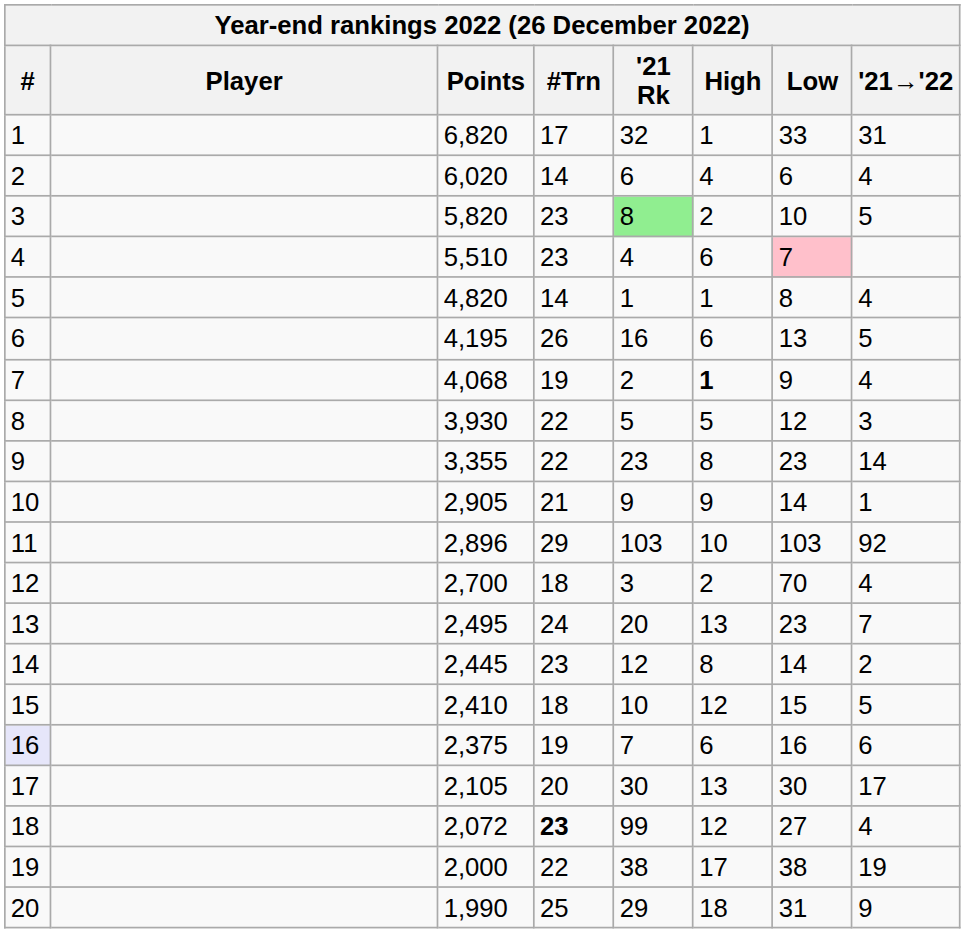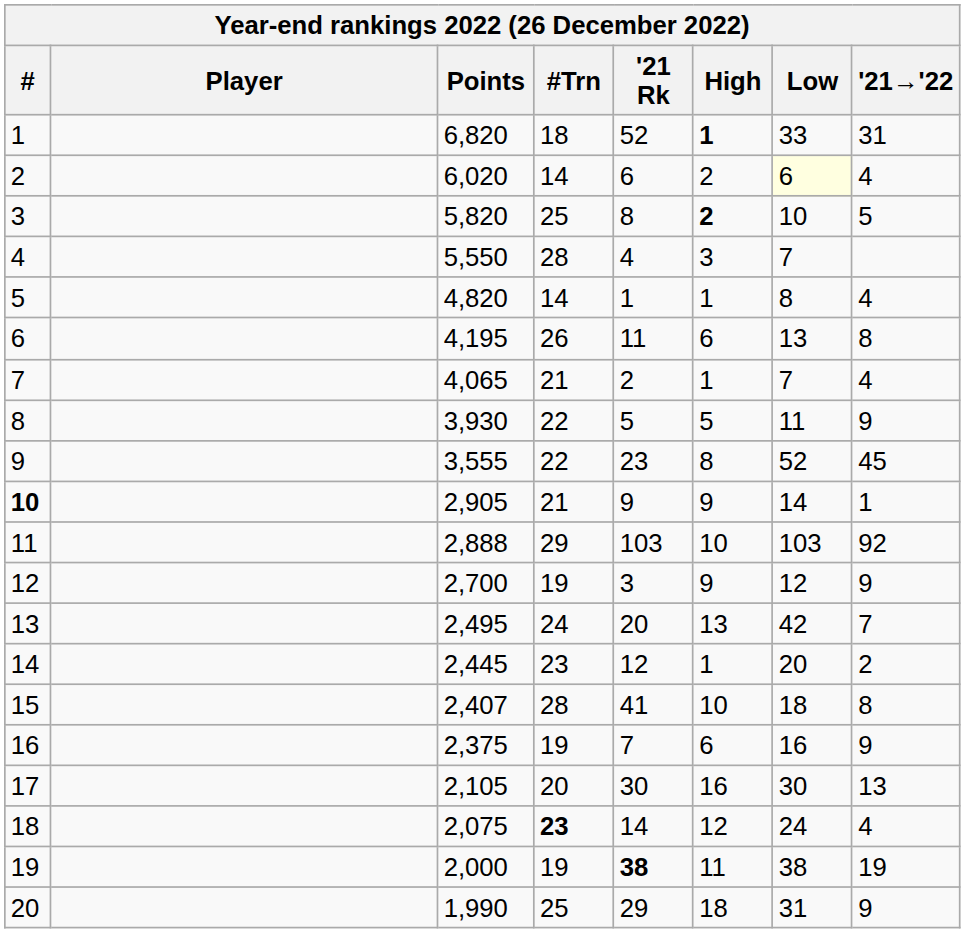(554, 135) 17 -> (554, 135) 18
(634, 135) 32 -> (634, 135) 52
(706, 135) normal -> (706, 135) bold
(706, 176) 4 -> (706, 176) 2
(786, 176) no background -> (786, 176) lightyellow background
(554, 217) 23 -> (554, 217) 25
(627, 217) lightgreen background -> (627, 217) no background
(706, 217) normal -> (706, 217) bold
(476, 257) 5,510 -> (476, 257) 5,550
(554, 257) 23 -> (554, 257) 28
(706, 257) 6 -> (706, 257) 3
(786, 257) pink background -> (786, 257) no background
(634, 339) 16 -> (633, 339) 11
(865, 339) 5 -> (865, 339) 8
(476, 379) 4,068 -> (476, 379) 4,065
(554, 379) 19 -> (554, 379) 21
(706, 379) bold -> (706, 379) normal
(786, 379) 9 -> (786, 379) 7
(793, 420) 12 -> (792, 420) 11
(865, 420) 3 -> (865, 420) 9
(476, 461) 3,355 -> (476, 461) 3,555
(793, 461) 23 -> (793, 461) 52
(873, 461) 14 -> (873, 461) 45
(25, 501) normal -> (25, 501) bold
(476, 542) 2,896 -> (476, 542) 2,888
(554, 583) 18 -> (554, 583) 19
(706, 583) 2 -> (706, 583) 9
(793, 583) 70 -> (793, 583) 12
(865, 583) 4 -> (865, 583) 9
(793, 623) 23 -> (793, 623) 42
(706, 664) 8 -> (706, 664) 1
(793, 664) 14 -> (793, 664) 20
(476, 705) 2,410 -> (476, 705) 2,407
(554, 705) 18 -> (554, 705) 28
(634, 705) 10 -> (634, 705) 41
(713, 705) 12 -> (713, 705) 10
(793, 705) 15 -> (793, 705) 18
(865, 705) 5 -> (865, 705) 8
(25, 745) lavender background -> (25, 745) no background
(865, 745) 6 -> (865, 745) 9
(713, 786) 13 -> (713, 786) 16
(873, 786) 17 -> (873, 786) 13
(476, 827) 2,072 -> (476, 827) 2,075
(634, 827) 99 -> (634, 827) 14
(793, 827) 27 -> (793, 827) 24
(554, 867) 22 -> (554, 867) 19
(634, 867) normal -> (634, 867) bold
(713, 867) 17 -> (712, 867) 11
